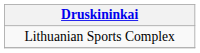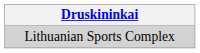(100, 36) no background -> (100, 36) lightgrey background
